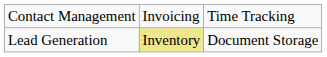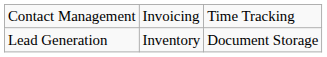(171, 39) khaki background -> (171, 39) no background
